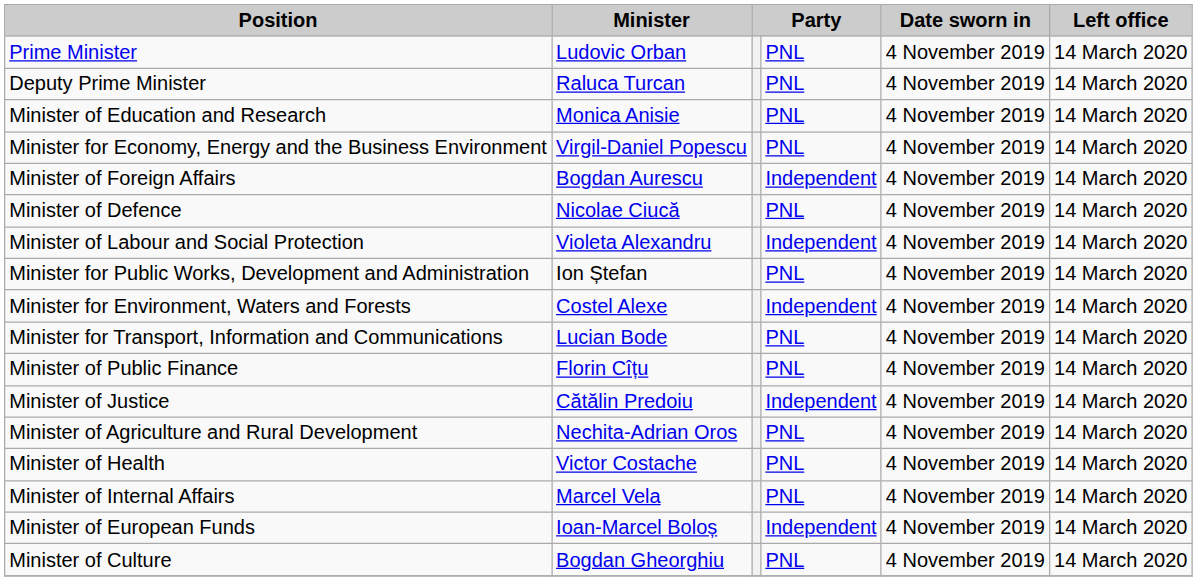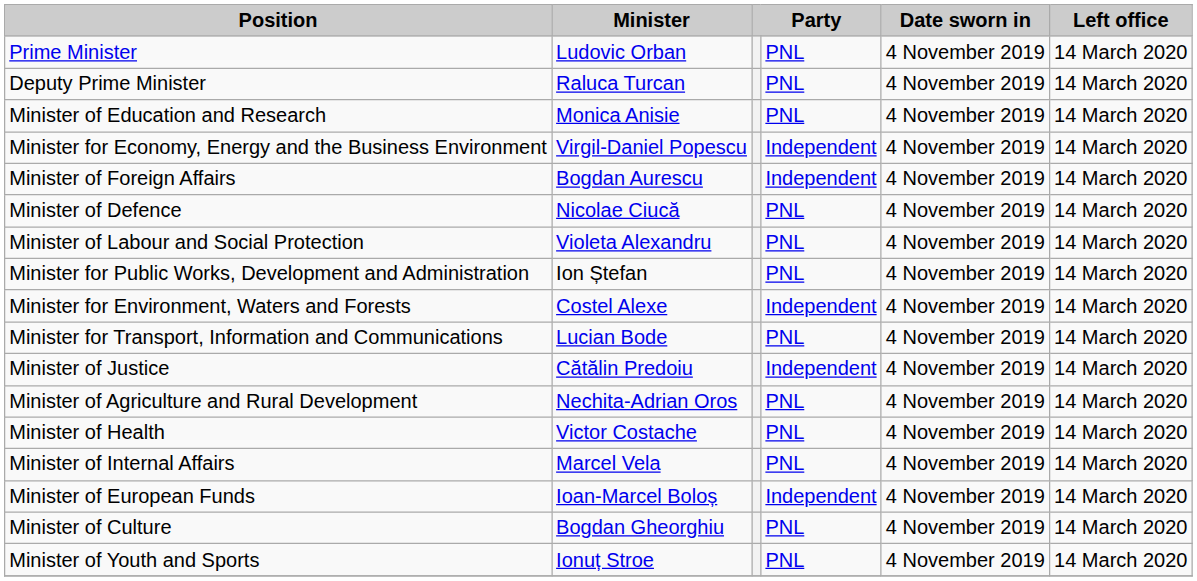(785, 147) PNL -> (821, 147) Independent
(821, 242) Independent -> (785, 242) PNL
- row: (124, 369)
+ row: (134, 559)
